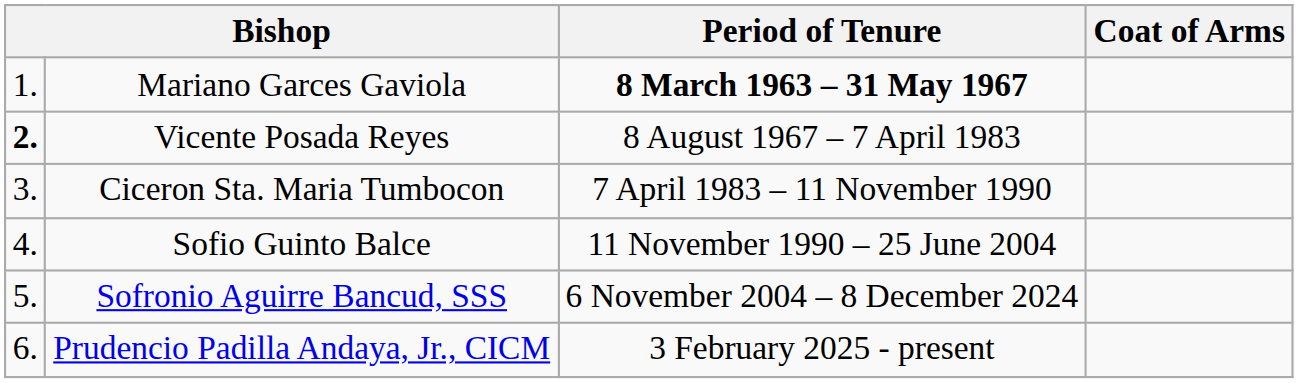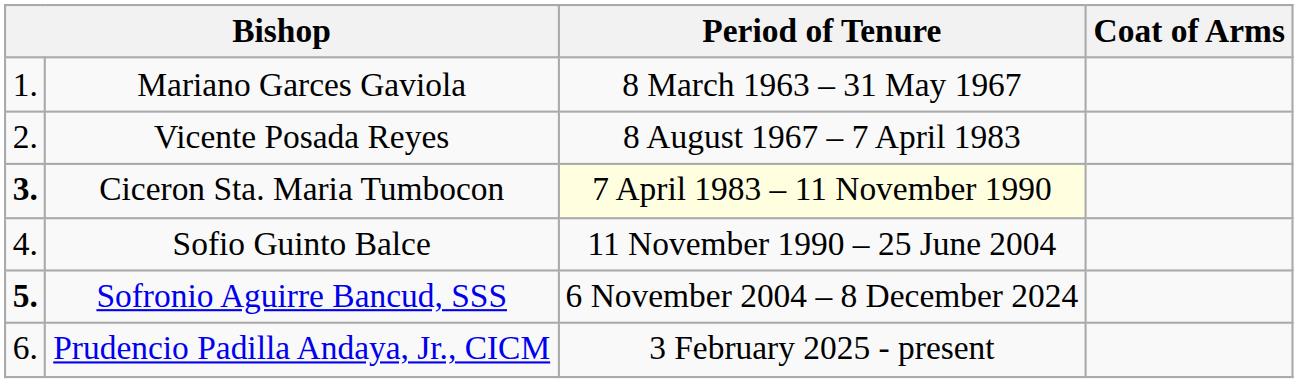(822, 84) bold -> (822, 84) normal
(25, 137) bold -> (25, 137) normal
(25, 190) normal -> (25, 190) bold
(822, 190) no background -> (822, 190) lightyellow background
(25, 296) normal -> (25, 296) bold
